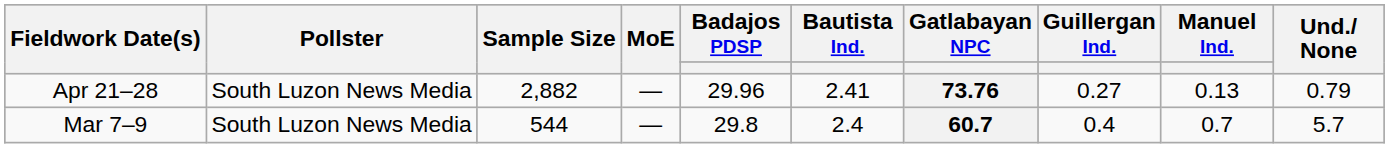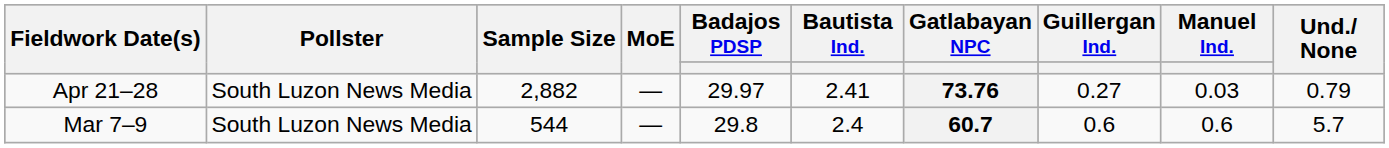(736, 89) 29.96 -> (736, 89) 29.97
(1217, 89) 0.13 -> (1217, 89) 0.03
(1099, 124) 0.4 -> (1099, 124) 0.6
(1217, 124) 0.7 -> (1217, 124) 0.6
